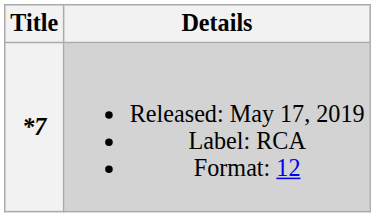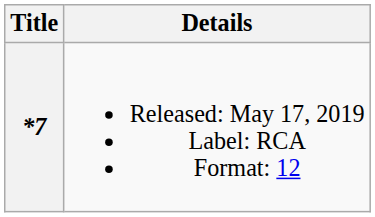(217, 141) lightgrey background -> (217, 141) no background
